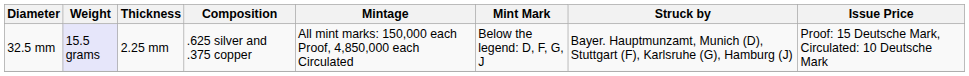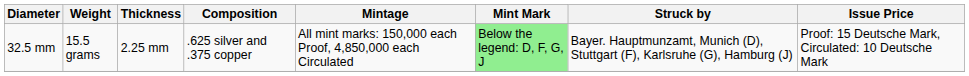(83, 47) lavender background -> (83, 47) no background
(521, 47) no background -> (521, 47) lightgreen background
